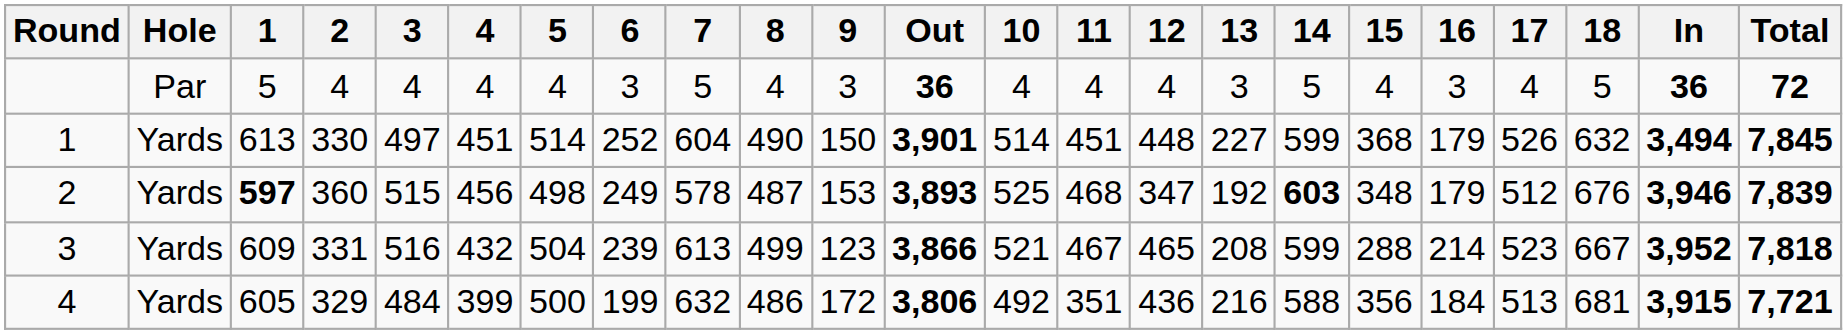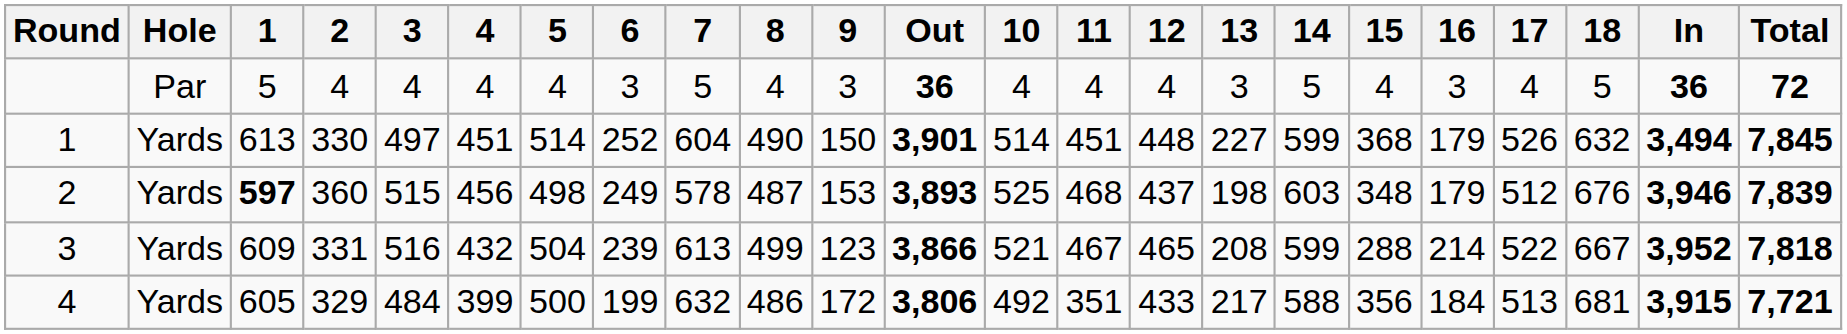(1167, 193) 347 -> (1167, 193) 437
(1239, 193) 192 -> (1239, 193) 198
(1312, 193) bold -> (1312, 193) normal
(1530, 247) 523 -> (1530, 247) 522
(1167, 301) 436 -> (1167, 301) 433
(1239, 301) 216 -> (1239, 301) 217
